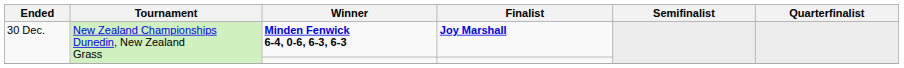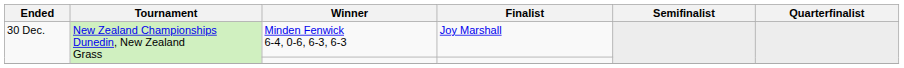(307, 36) bold -> (305, 36) normal
(473, 30) bold -> (471, 30) normal
